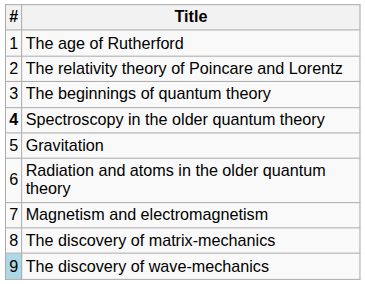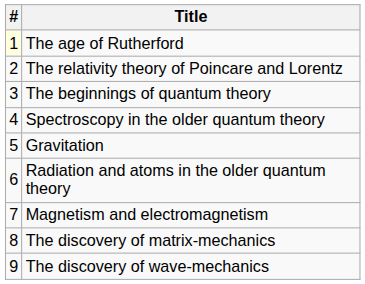(14, 43) no background -> (14, 43) lightyellow background
(14, 119) bold -> (14, 119) normal
(14, 266) lightblue background -> (14, 266) no background
